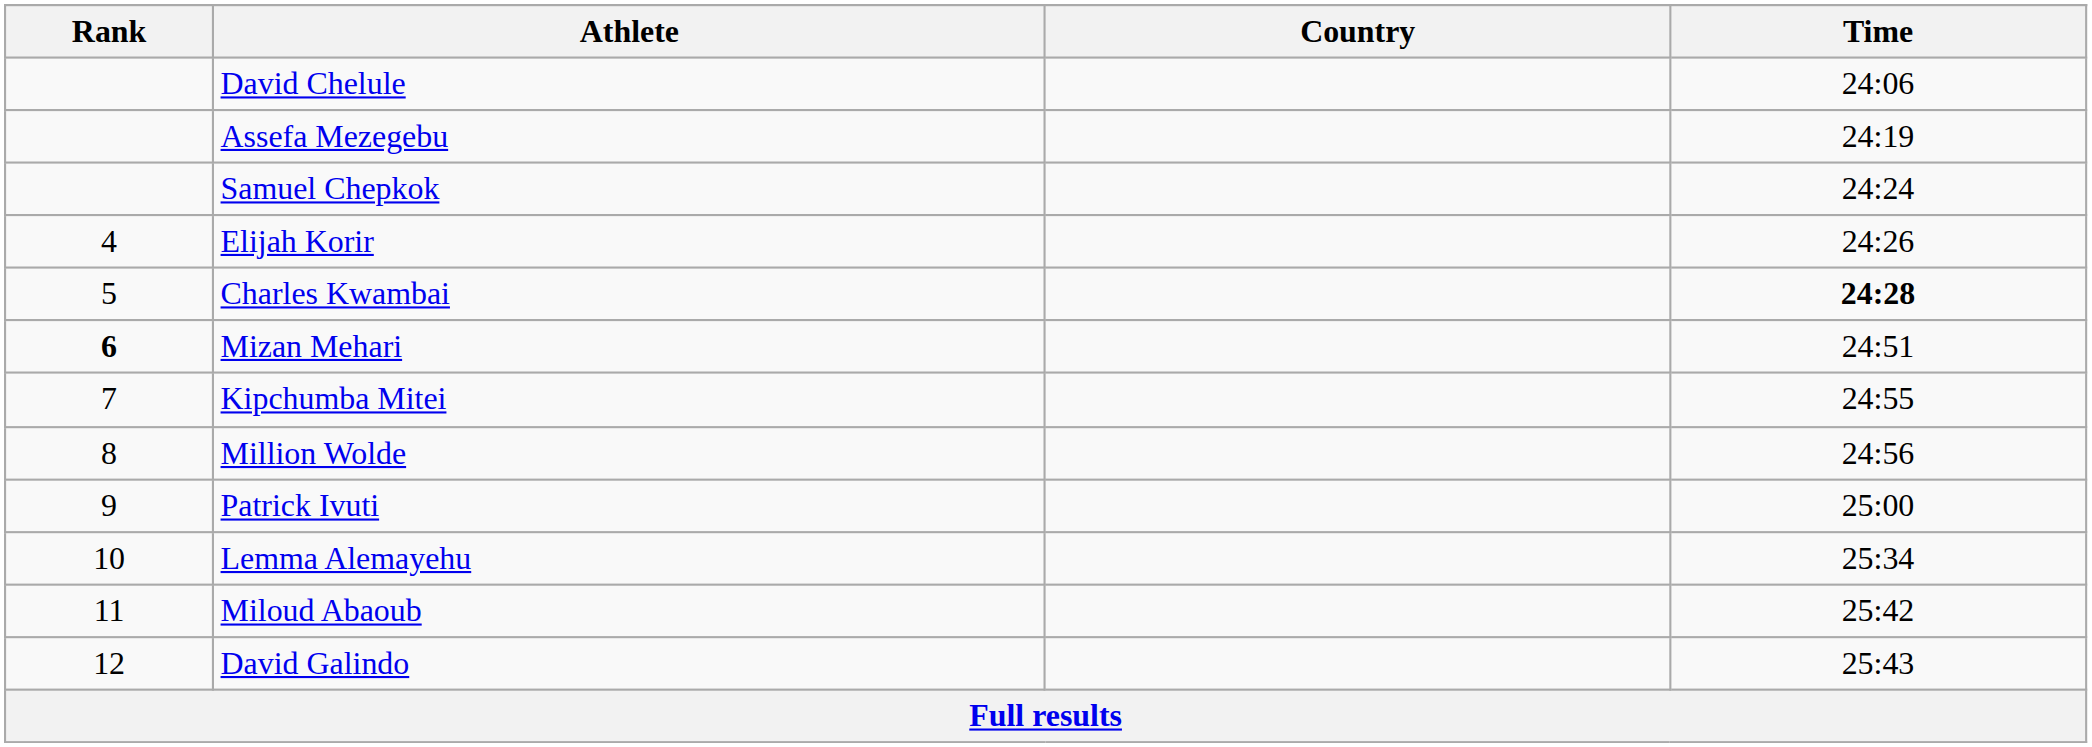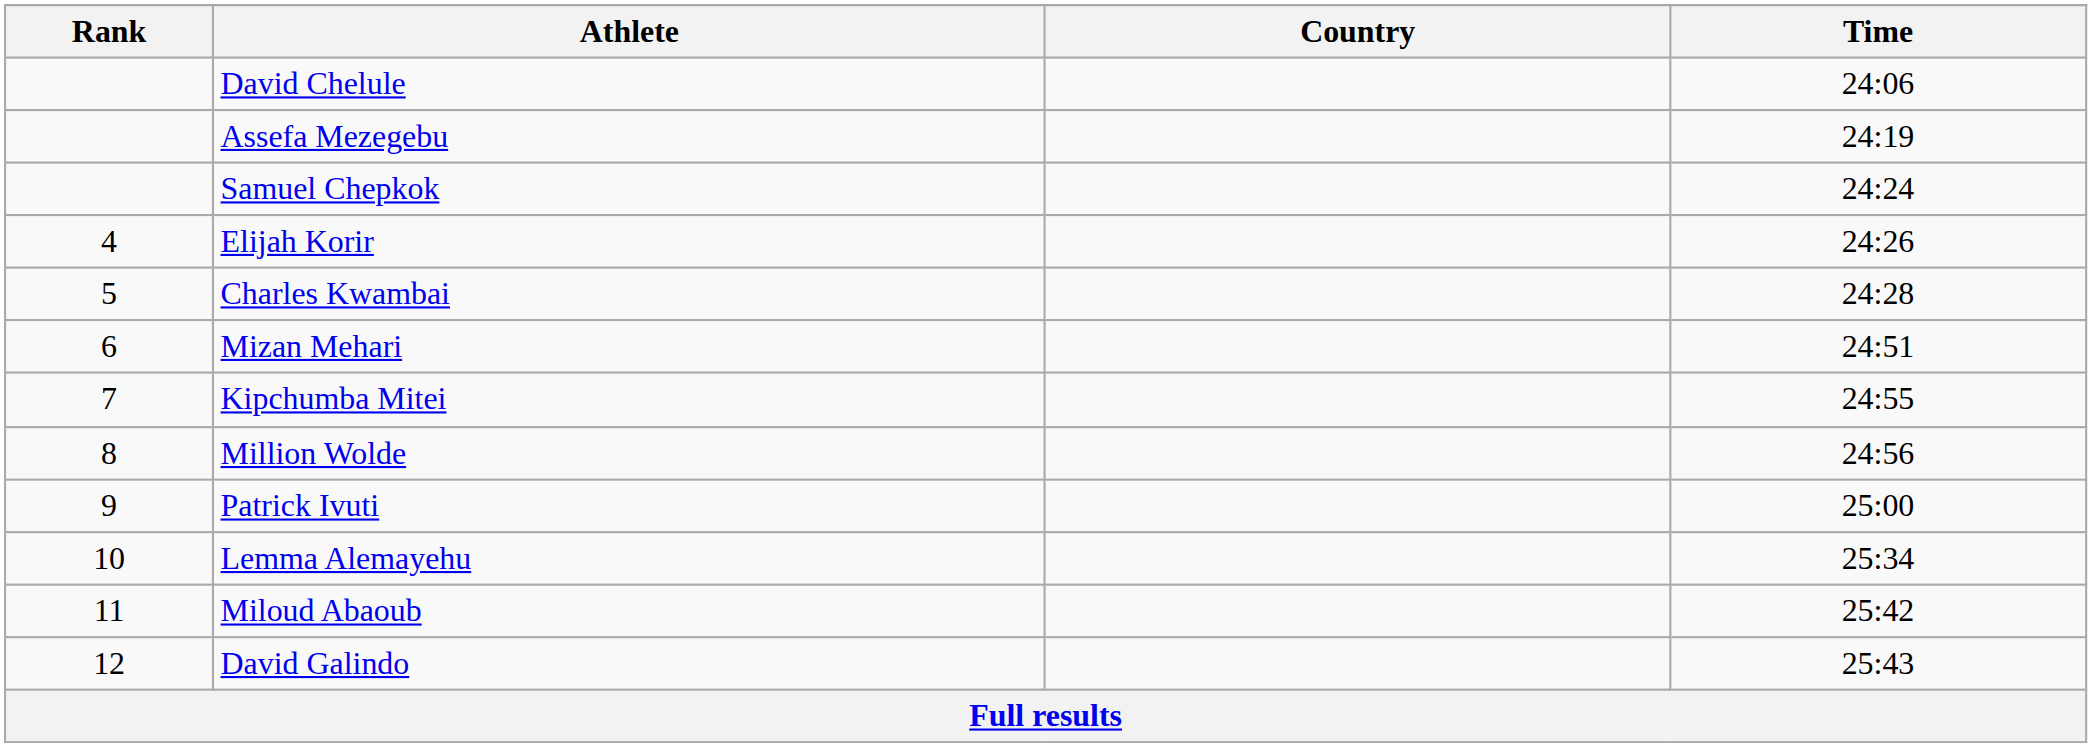(1878, 294) bold -> (1878, 294) normal
(109, 346) bold -> (109, 346) normal
